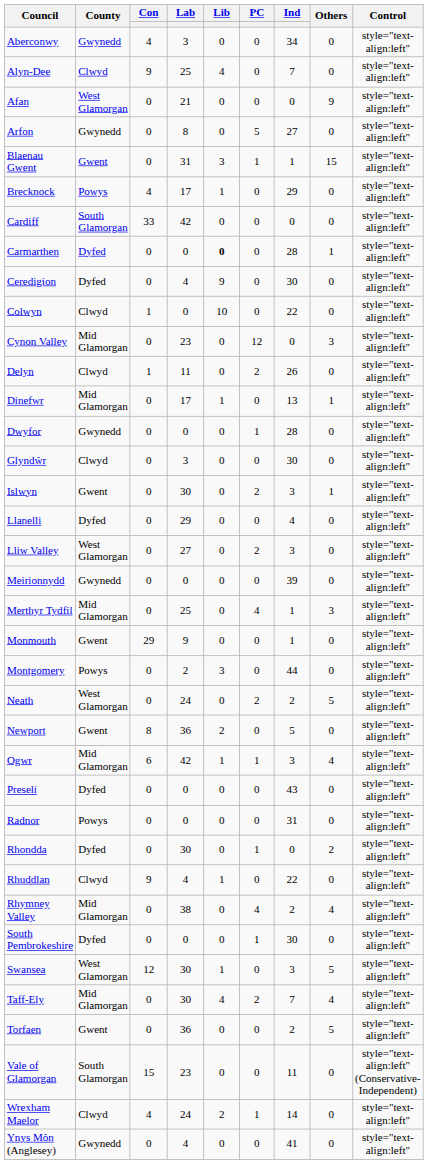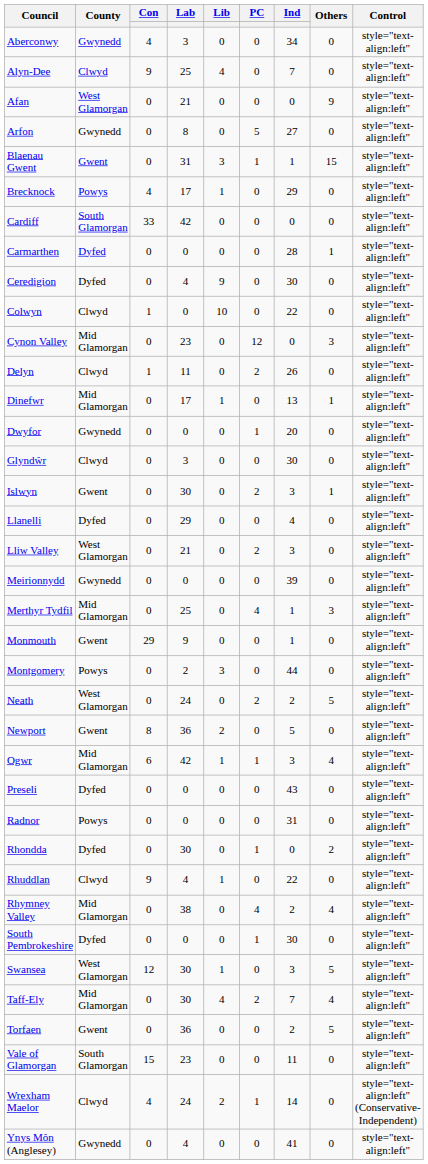(222, 251) bold -> (222, 251) normal
(292, 431) 28 -> (292, 431) 20
(186, 550) 27 -> (186, 550) 21
(388, 1072) style="text-align:left" (Conservative-Independent) -> (388, 1059) style="text-align:left"
(388, 1114) style="text-align:left" -> (388, 1101) style="text-align:left" (Conservative-Independent)
